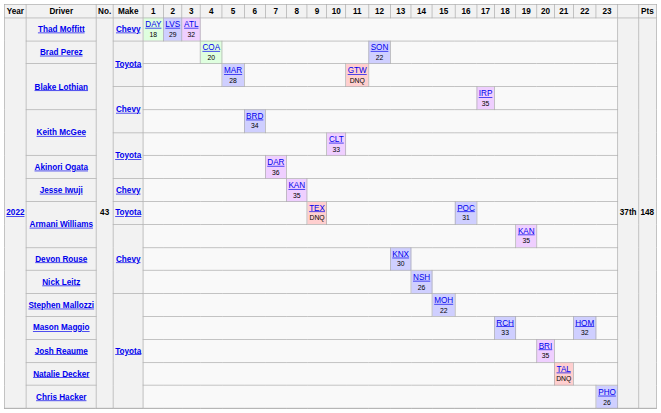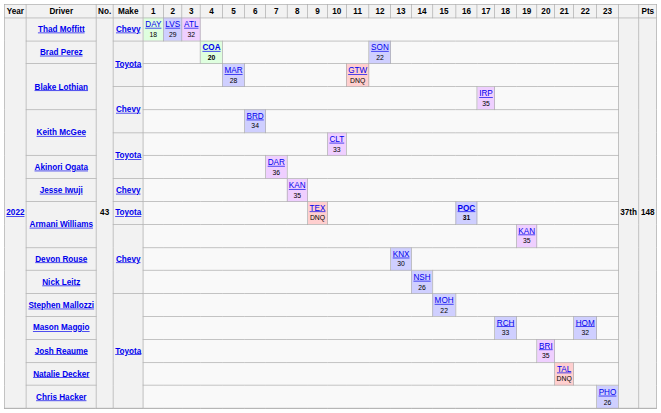(211, 52) normal -> (211, 52) bold
(466, 213) normal -> (466, 213) bold
